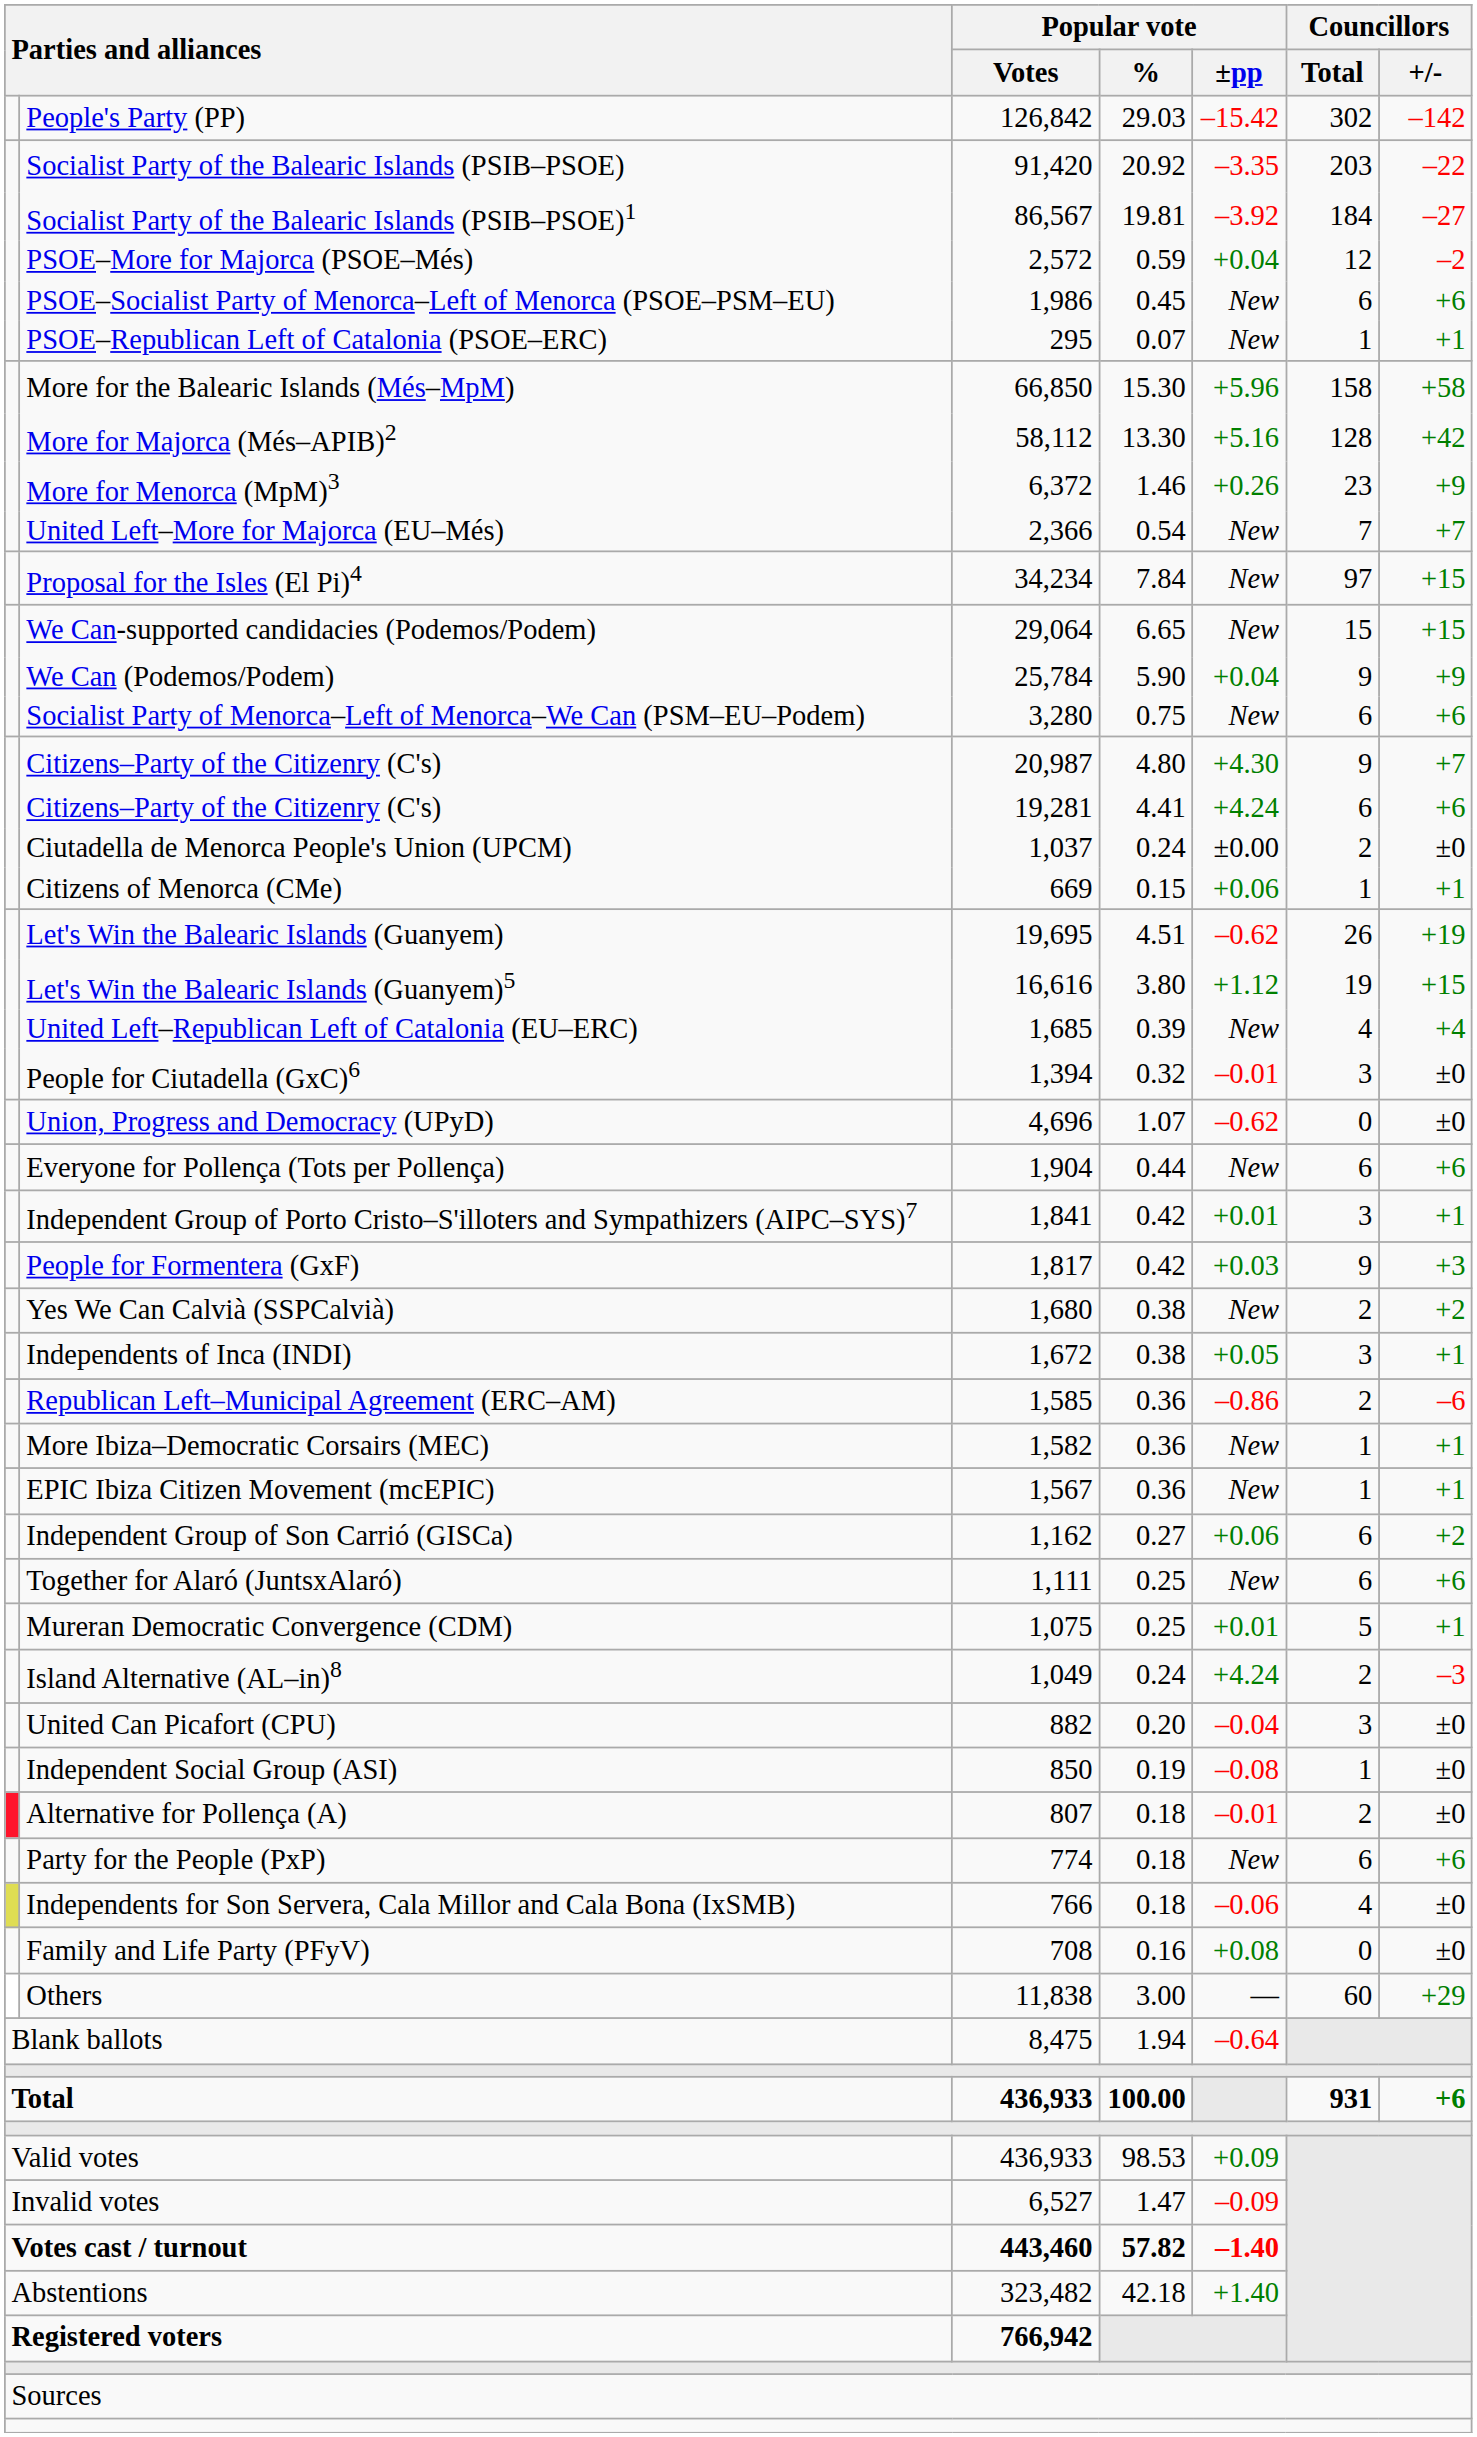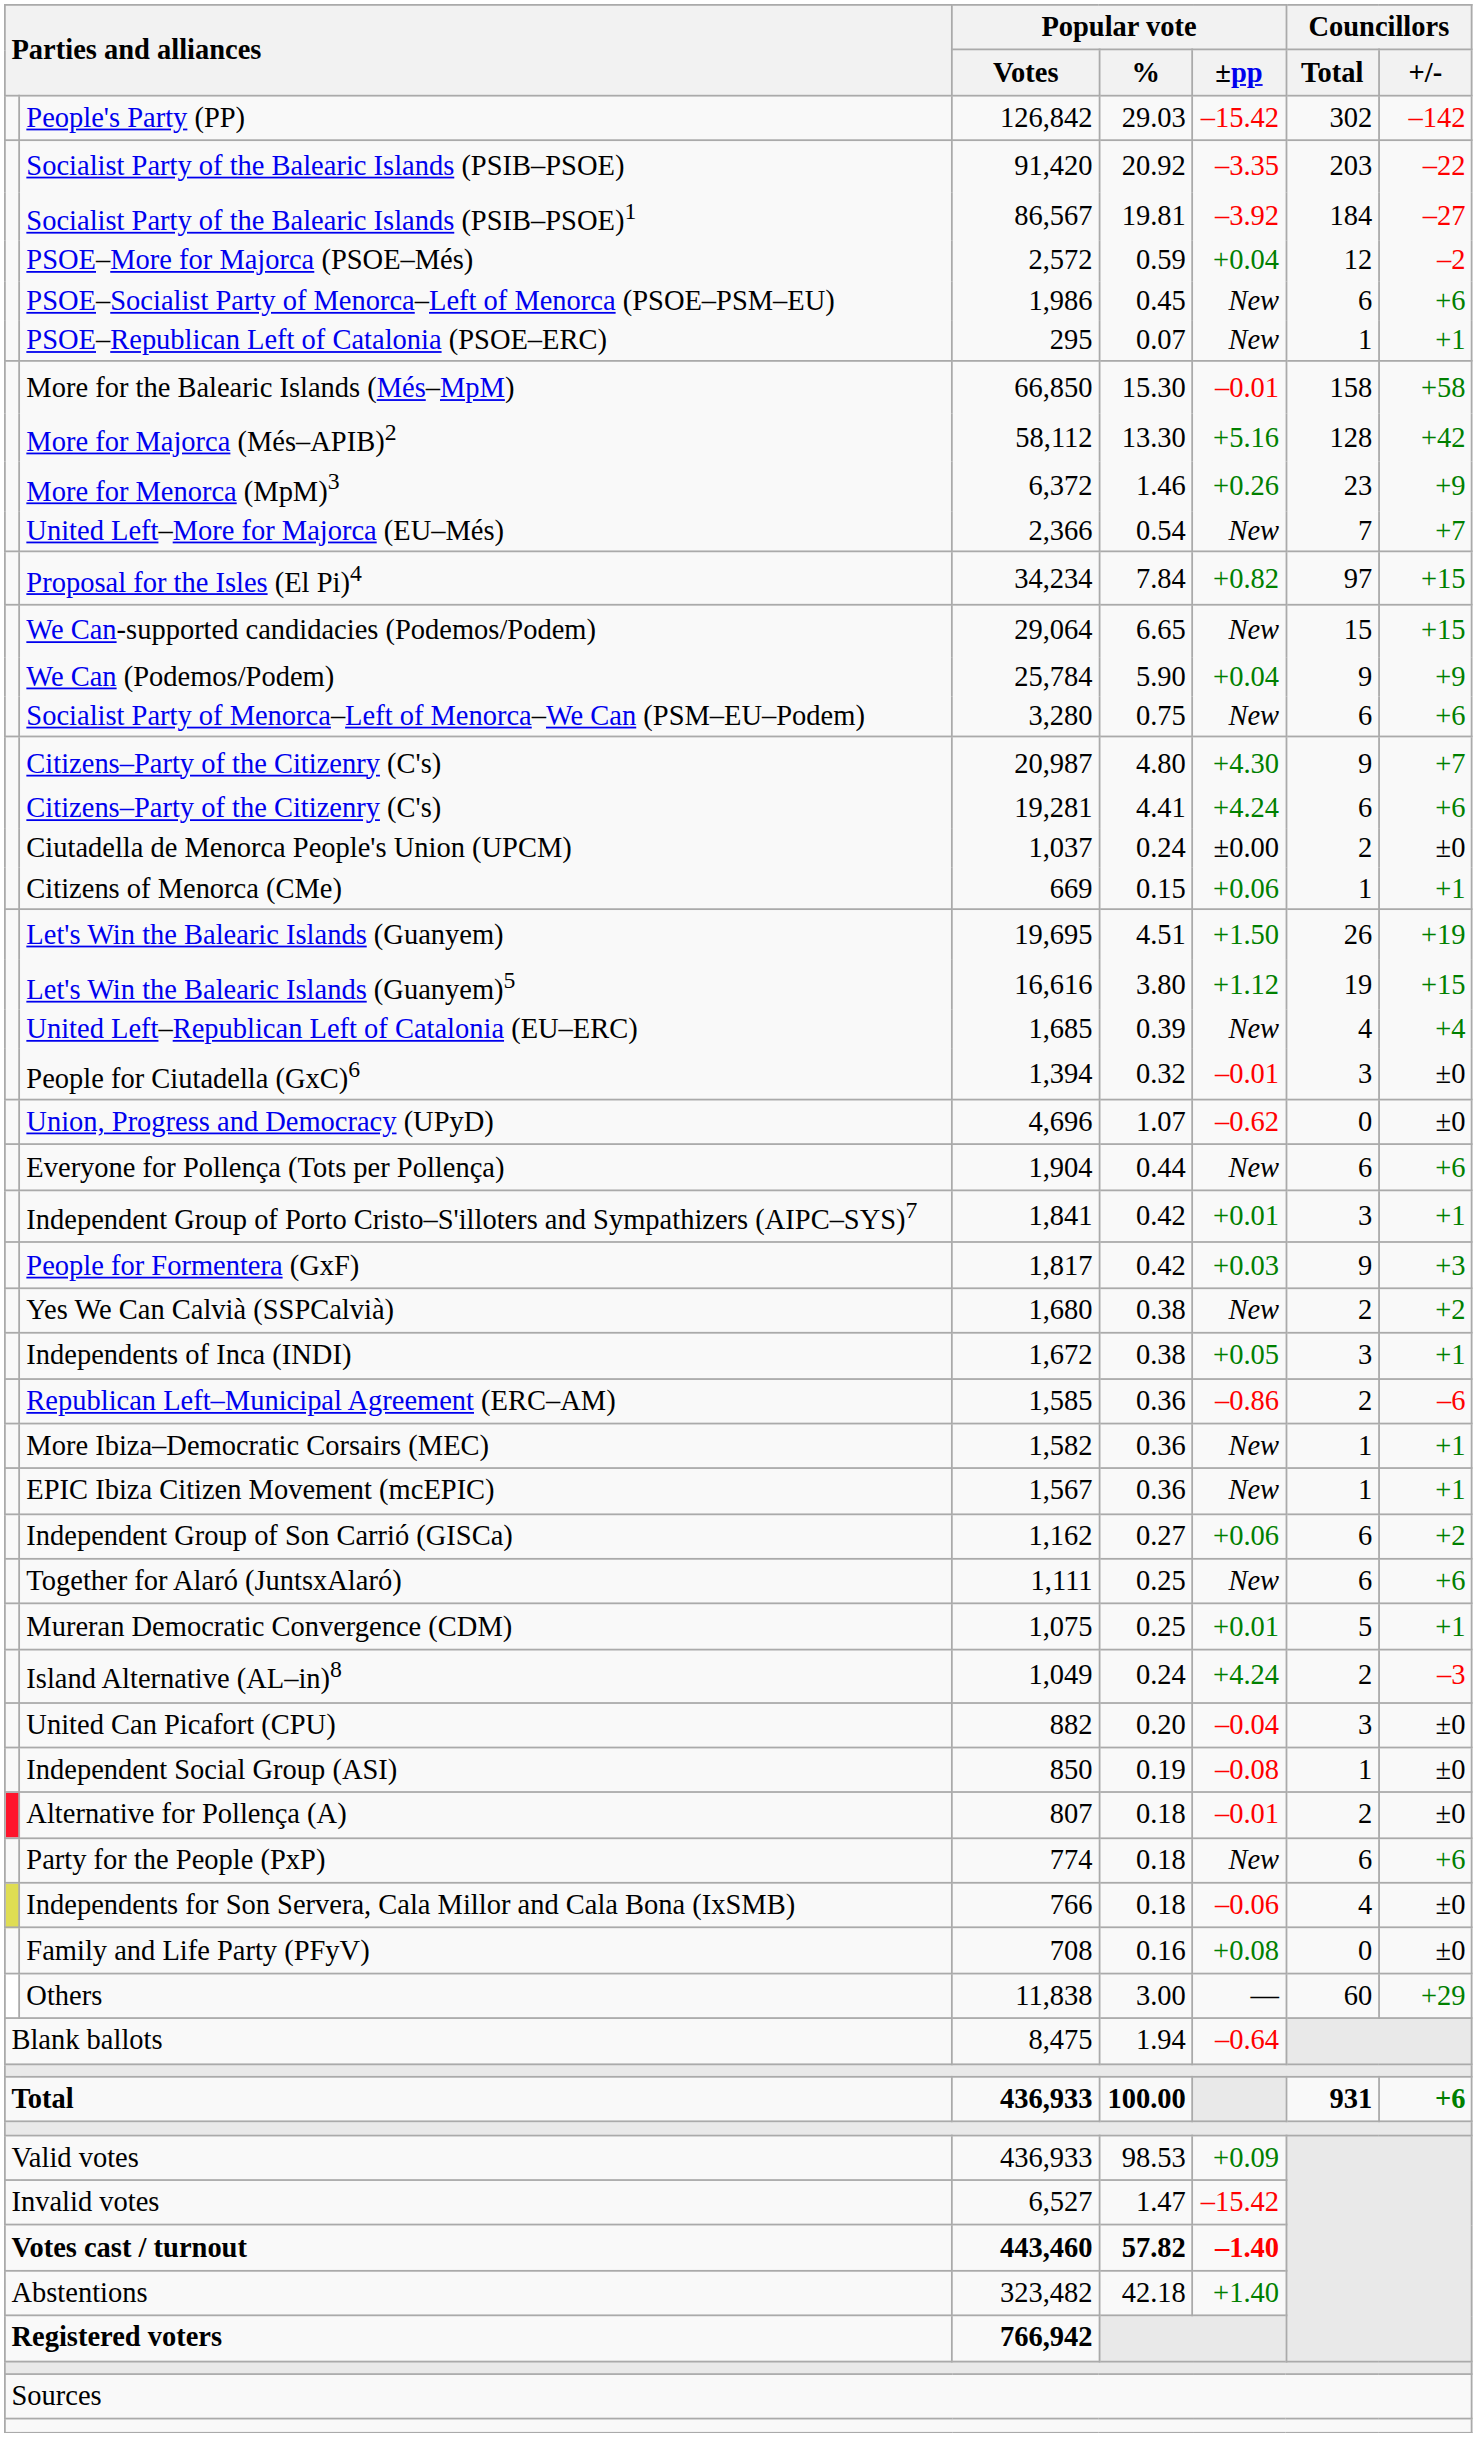(1246, 387) +5.96 -> (1247, 387) –0.01
(1254, 578) New -> (1246, 578) +0.82
(1247, 934) –0.62 -> (1246, 934) +1.50
(1247, 2202) –0.09 -> (1240, 2202) –15.42
